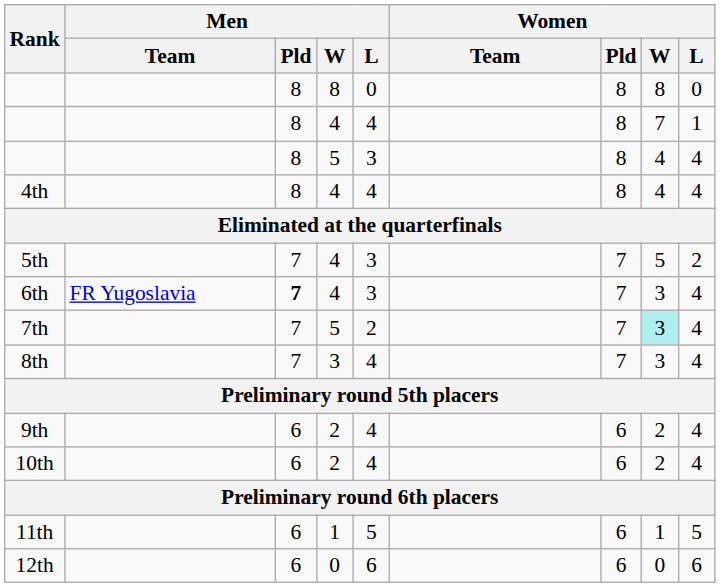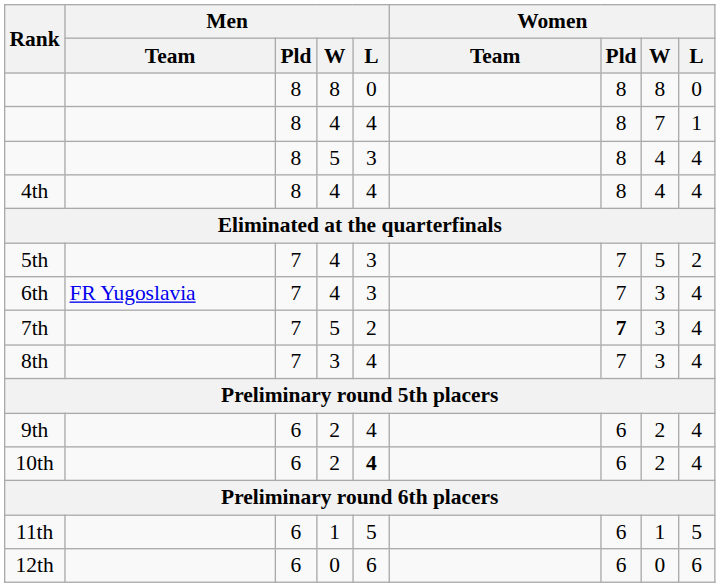(296, 293) bold -> (296, 293) normal
(621, 327) normal -> (621, 327) bold
(660, 327) paleturquoise background -> (660, 327) no background
(371, 463) normal -> (371, 463) bold
